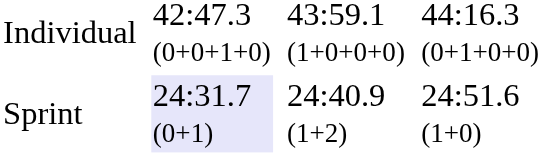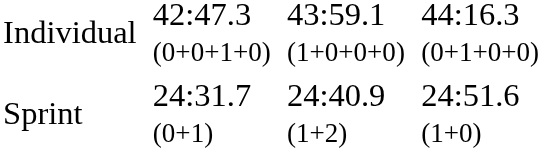(202, 113) lavender background -> (202, 113) no background
